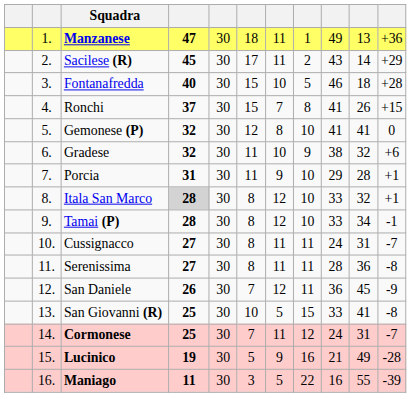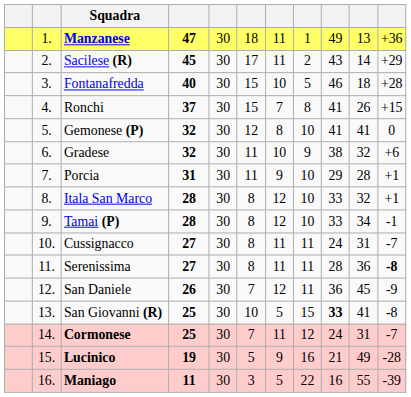(189, 198) lightgrey background -> (189, 198) no background
(392, 267) normal -> (392, 267) bold
(336, 312) normal -> (336, 312) bold
